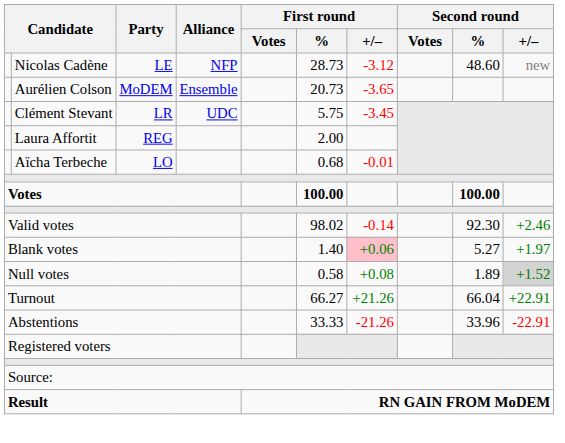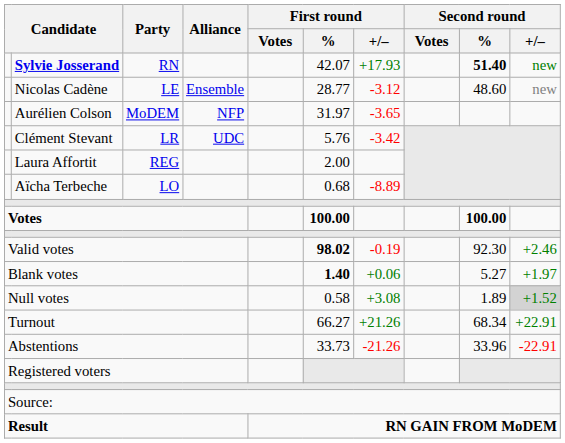+ row: (67, 65)
(224, 65) NFP -> (215, 89) Ensemble
(327, 65) 28.73 -> (333, 89) 28.77
(209, 89) Ensemble -> (231, 114) NFP
(327, 89) 20.73 -> (333, 114) 31.97
(331, 114) 5.75 -> (337, 138) 5.76
(379, 114) -3.45 -> (385, 138) -3.42
(379, 162) -0.01 -> (385, 187) -8.89
(327, 225) normal -> (333, 249) bold
(379, 225) -0.14 -> (385, 249) -0.19
(331, 249) normal -> (337, 273) bold
(377, 249) pink background -> (383, 273) no background
(377, 273) +0.08 -> (383, 297) +3.08
(483, 297) 66.04 -> (490, 322) 68.34
(327, 322) 33.33 -> (333, 346) 33.73
